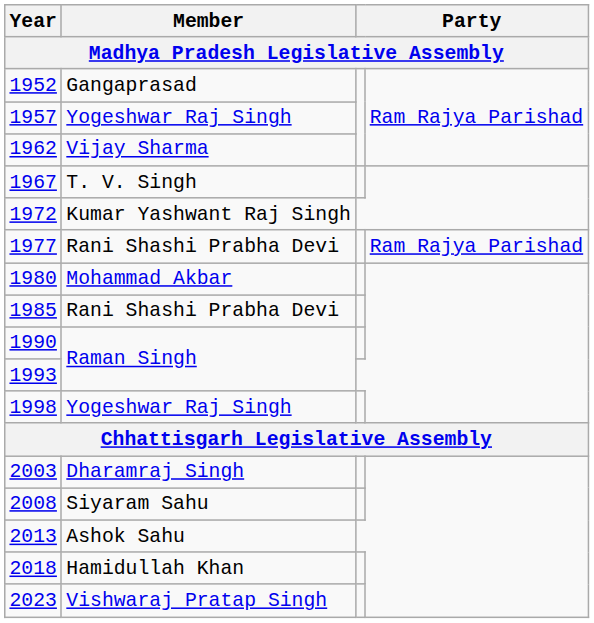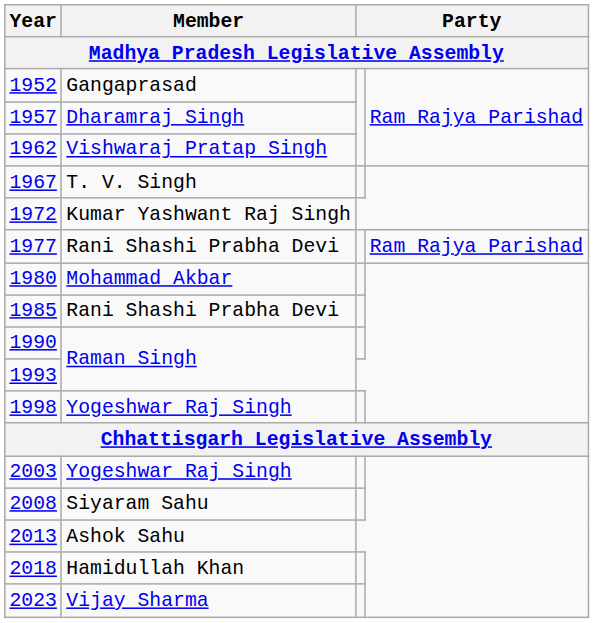(179, 117) Yogeshwar Raj Singh -> (155, 117) Dharamraj Singh
(137, 150) Vijay Sharma -> (197, 150) Vishwaraj Pratap Singh
(155, 472) Dharamraj Singh -> (179, 472) Yogeshwar Raj Singh
(197, 601) Vishwaraj Pratap Singh -> (137, 601) Vijay Sharma
